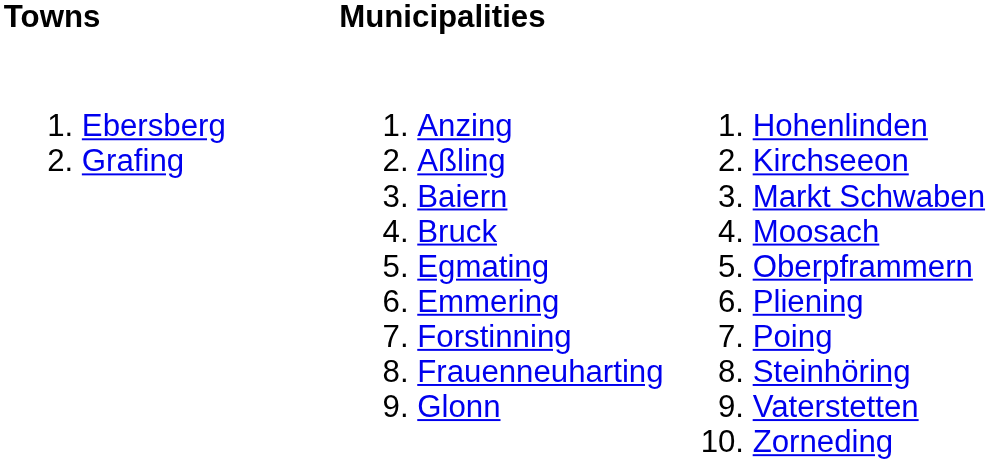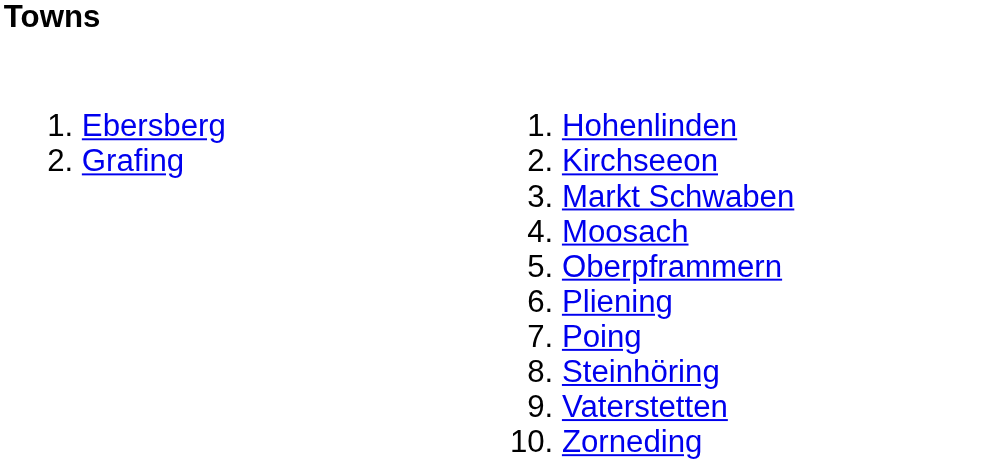- column: (442, 16)
